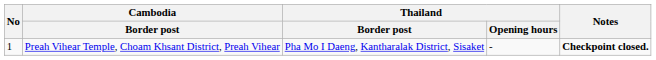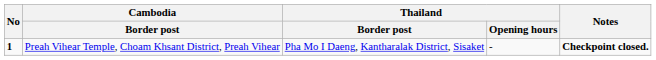(9, 47) normal -> (9, 47) bold
